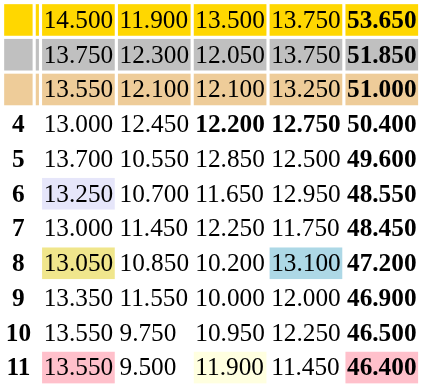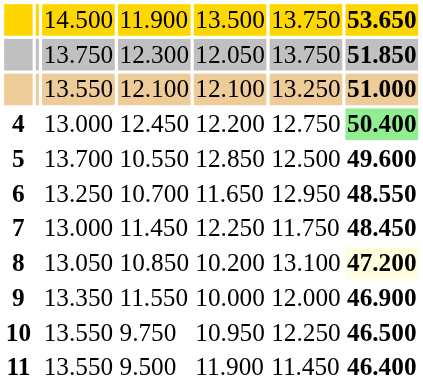(230, 123) bold -> (230, 123) normal
(306, 123) bold -> (306, 123) normal
(382, 123) no background -> (382, 123) lightgreen background
(78, 193) lavender background -> (78, 193) no background
(78, 262) khaki background -> (78, 262) no background
(306, 262) lightblue background -> (306, 262) no background
(382, 262) no background -> (382, 262) lightyellow background
(78, 367) pink background -> (78, 367) no background
(230, 367) lightyellow background -> (230, 367) no background
(382, 367) pink background -> (382, 367) no background
